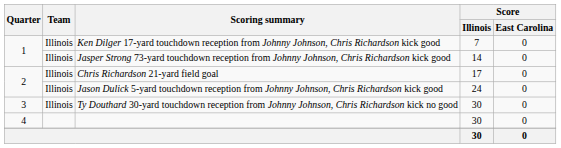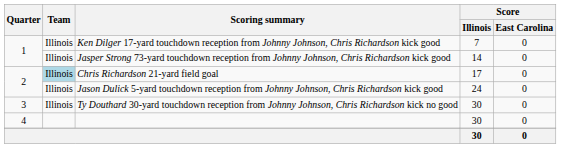(59, 74) no background -> (59, 74) lightblue background
